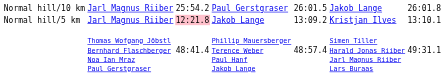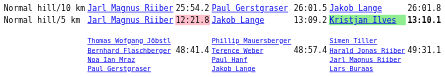(363, 20) no background -> (363, 20) lightgreen background
(424, 20) normal -> (424, 20) bold
